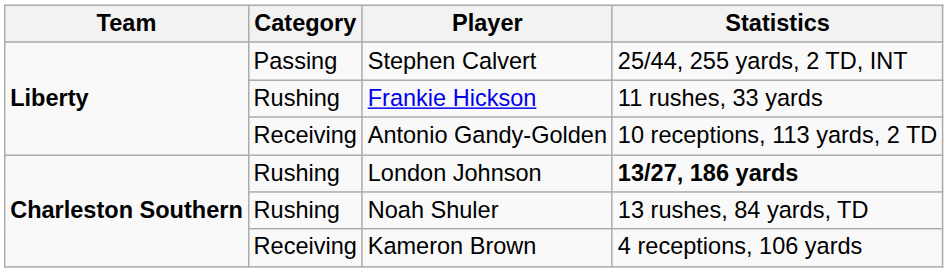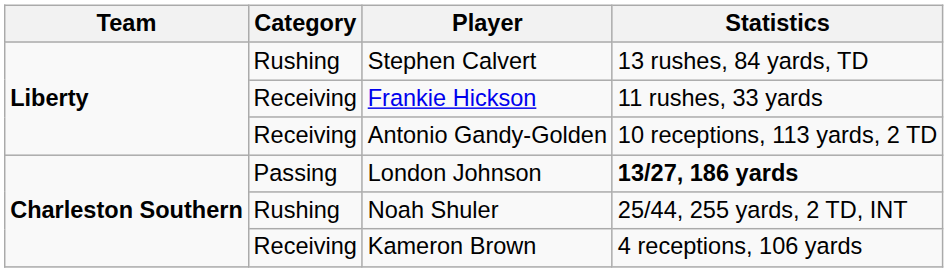(295, 60) Passing -> (297, 60) Rushing
(763, 60) 25/44, 255 yards, 2 TD, INT -> (743, 60) 13 rushes, 84 yards, TD
(297, 98) Rushing -> (305, 98) Receiving
(297, 172) Rushing -> (295, 172) Passing
(743, 210) 13 rushes, 84 yards, TD -> (763, 210) 25/44, 255 yards, 2 TD, INT
